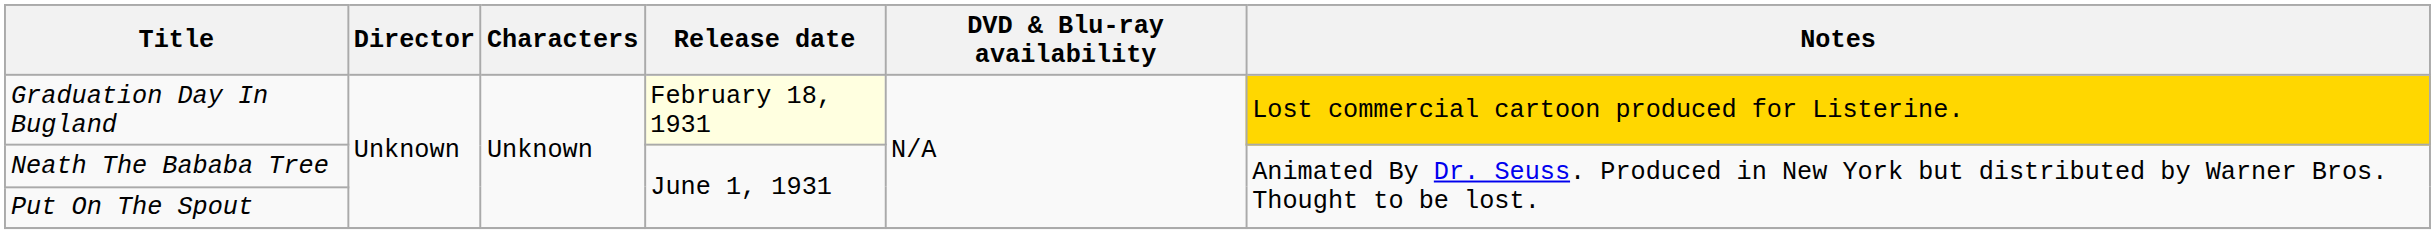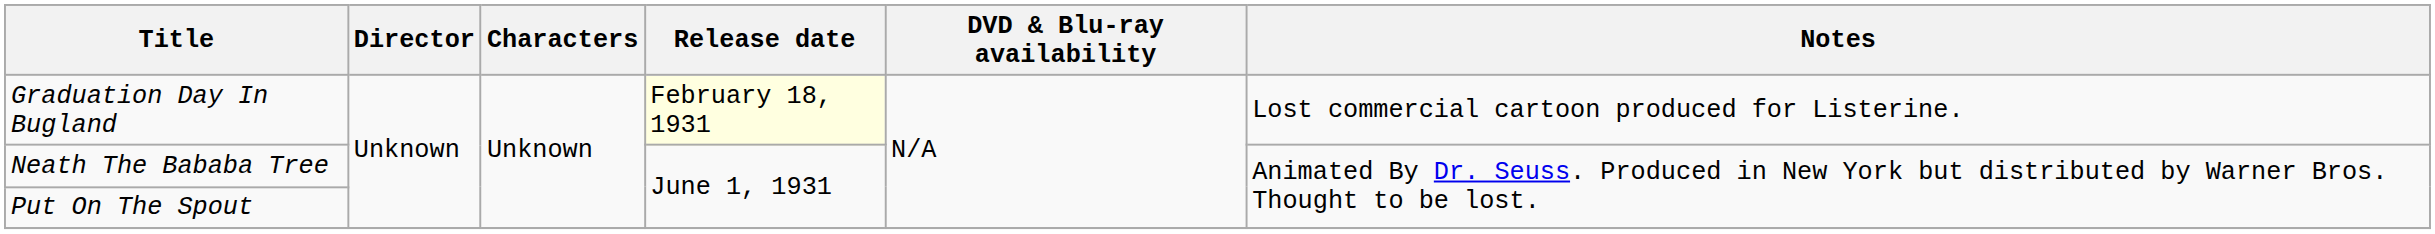(1608, 110) gold background -> (1608, 110) no background
